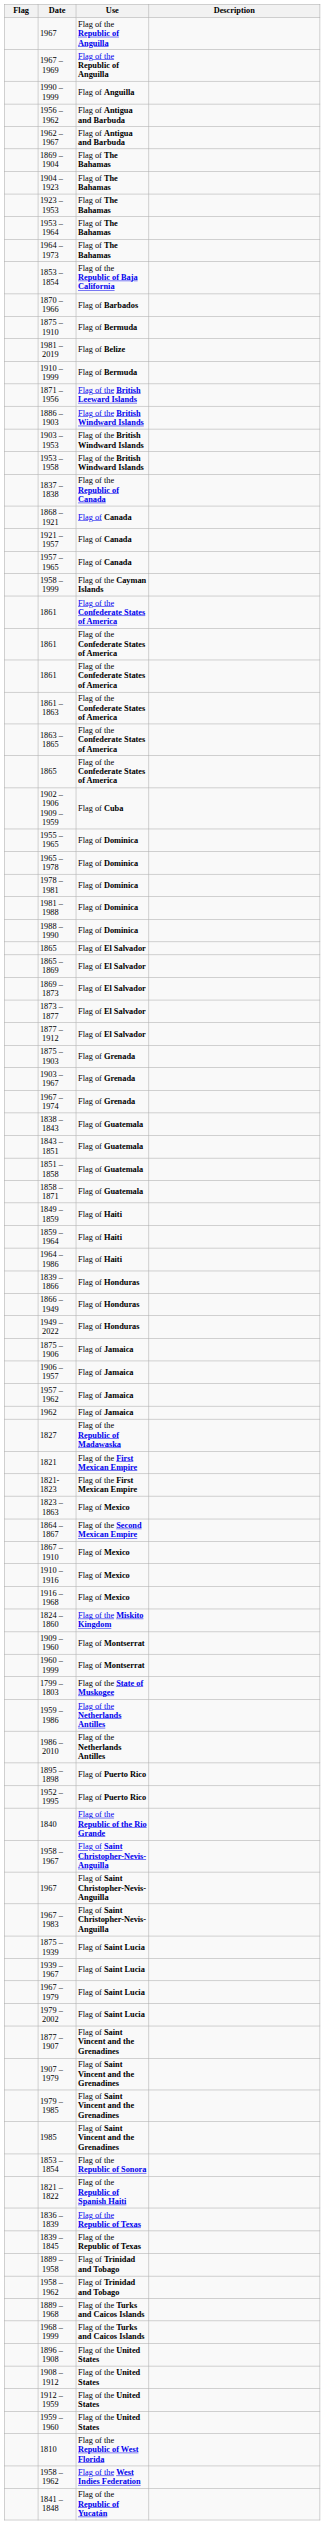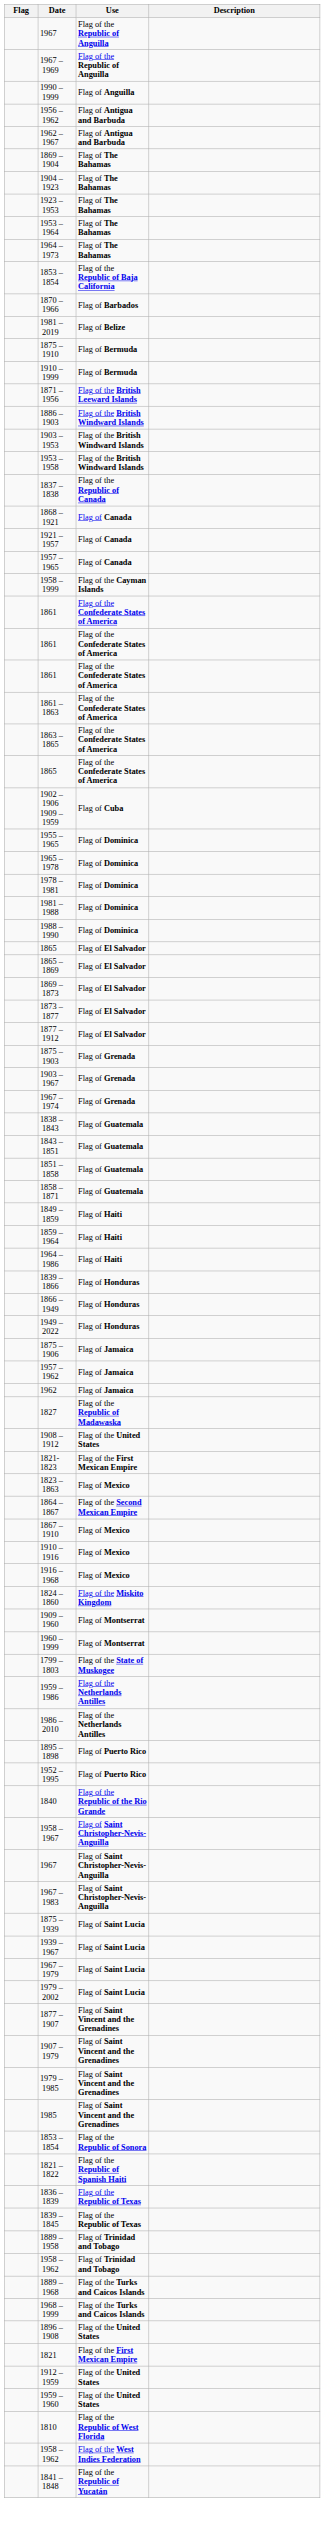rows swapped: (51, 350) <-> (51, 327)
- row: (51, 1372)
rows swapped: (48, 1462) <-> (51, 2377)
